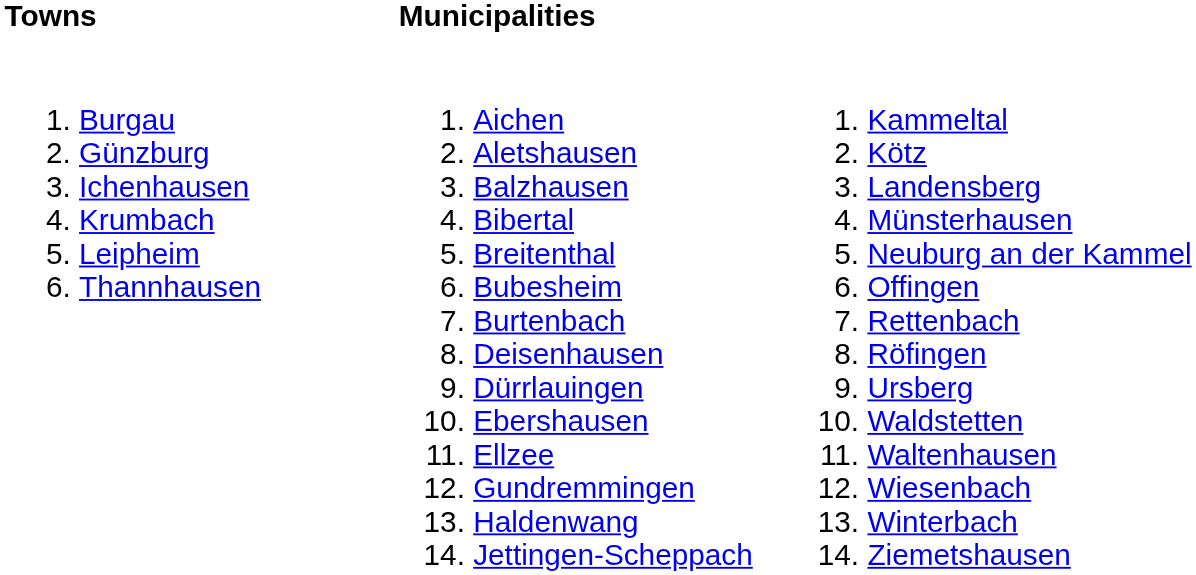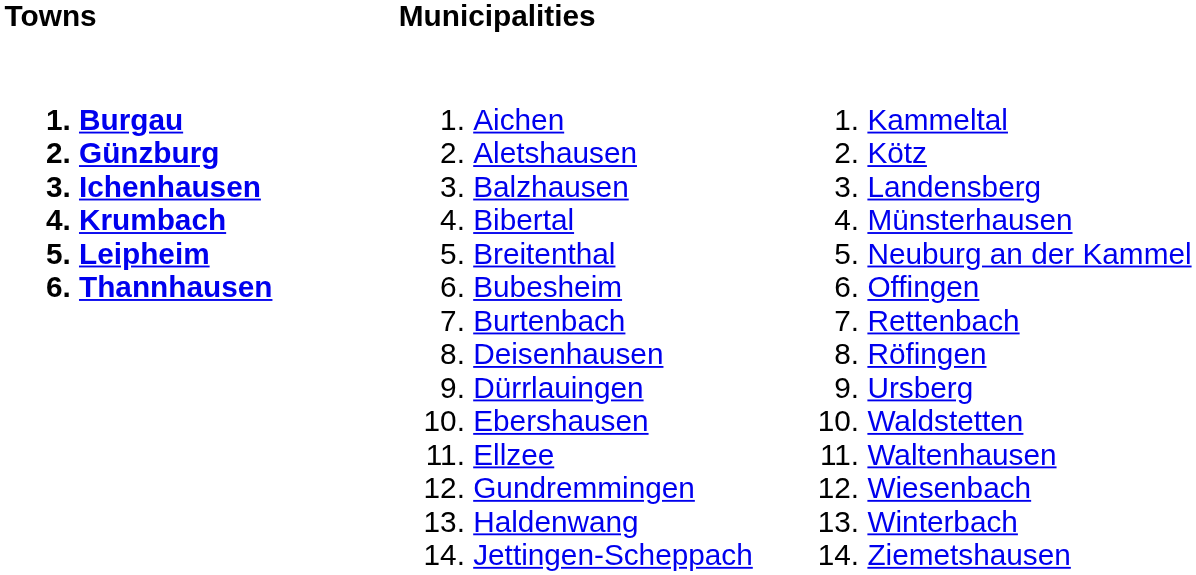(198, 204) normal -> (198, 204) bold
